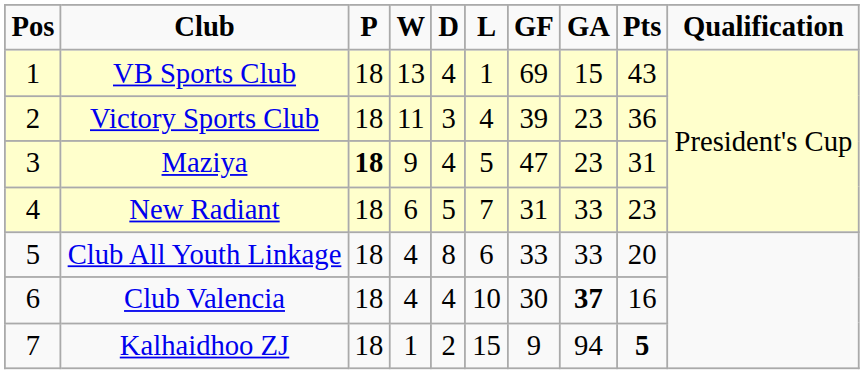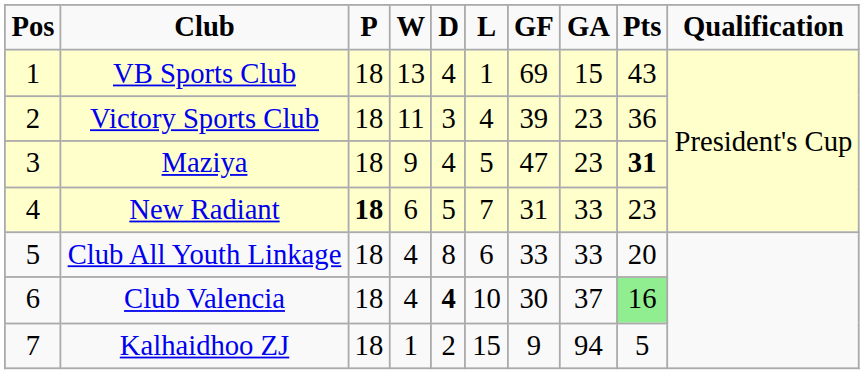(369, 163) bold -> (369, 163) normal
(642, 163) normal -> (642, 163) bold
(369, 208) normal -> (369, 208) bold
(449, 299) normal -> (449, 299) bold
(588, 299) bold -> (588, 299) normal
(642, 299) no background -> (642, 299) lightgreen background
(642, 345) bold -> (642, 345) normal
